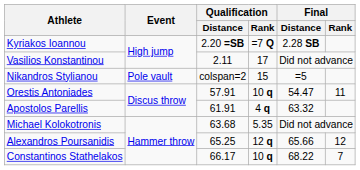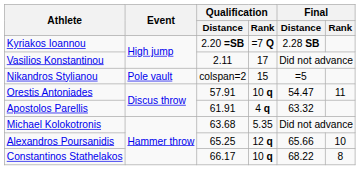(340, 141) 12 -> (340, 141) 10
(340, 157) 7 -> (340, 157) 8
